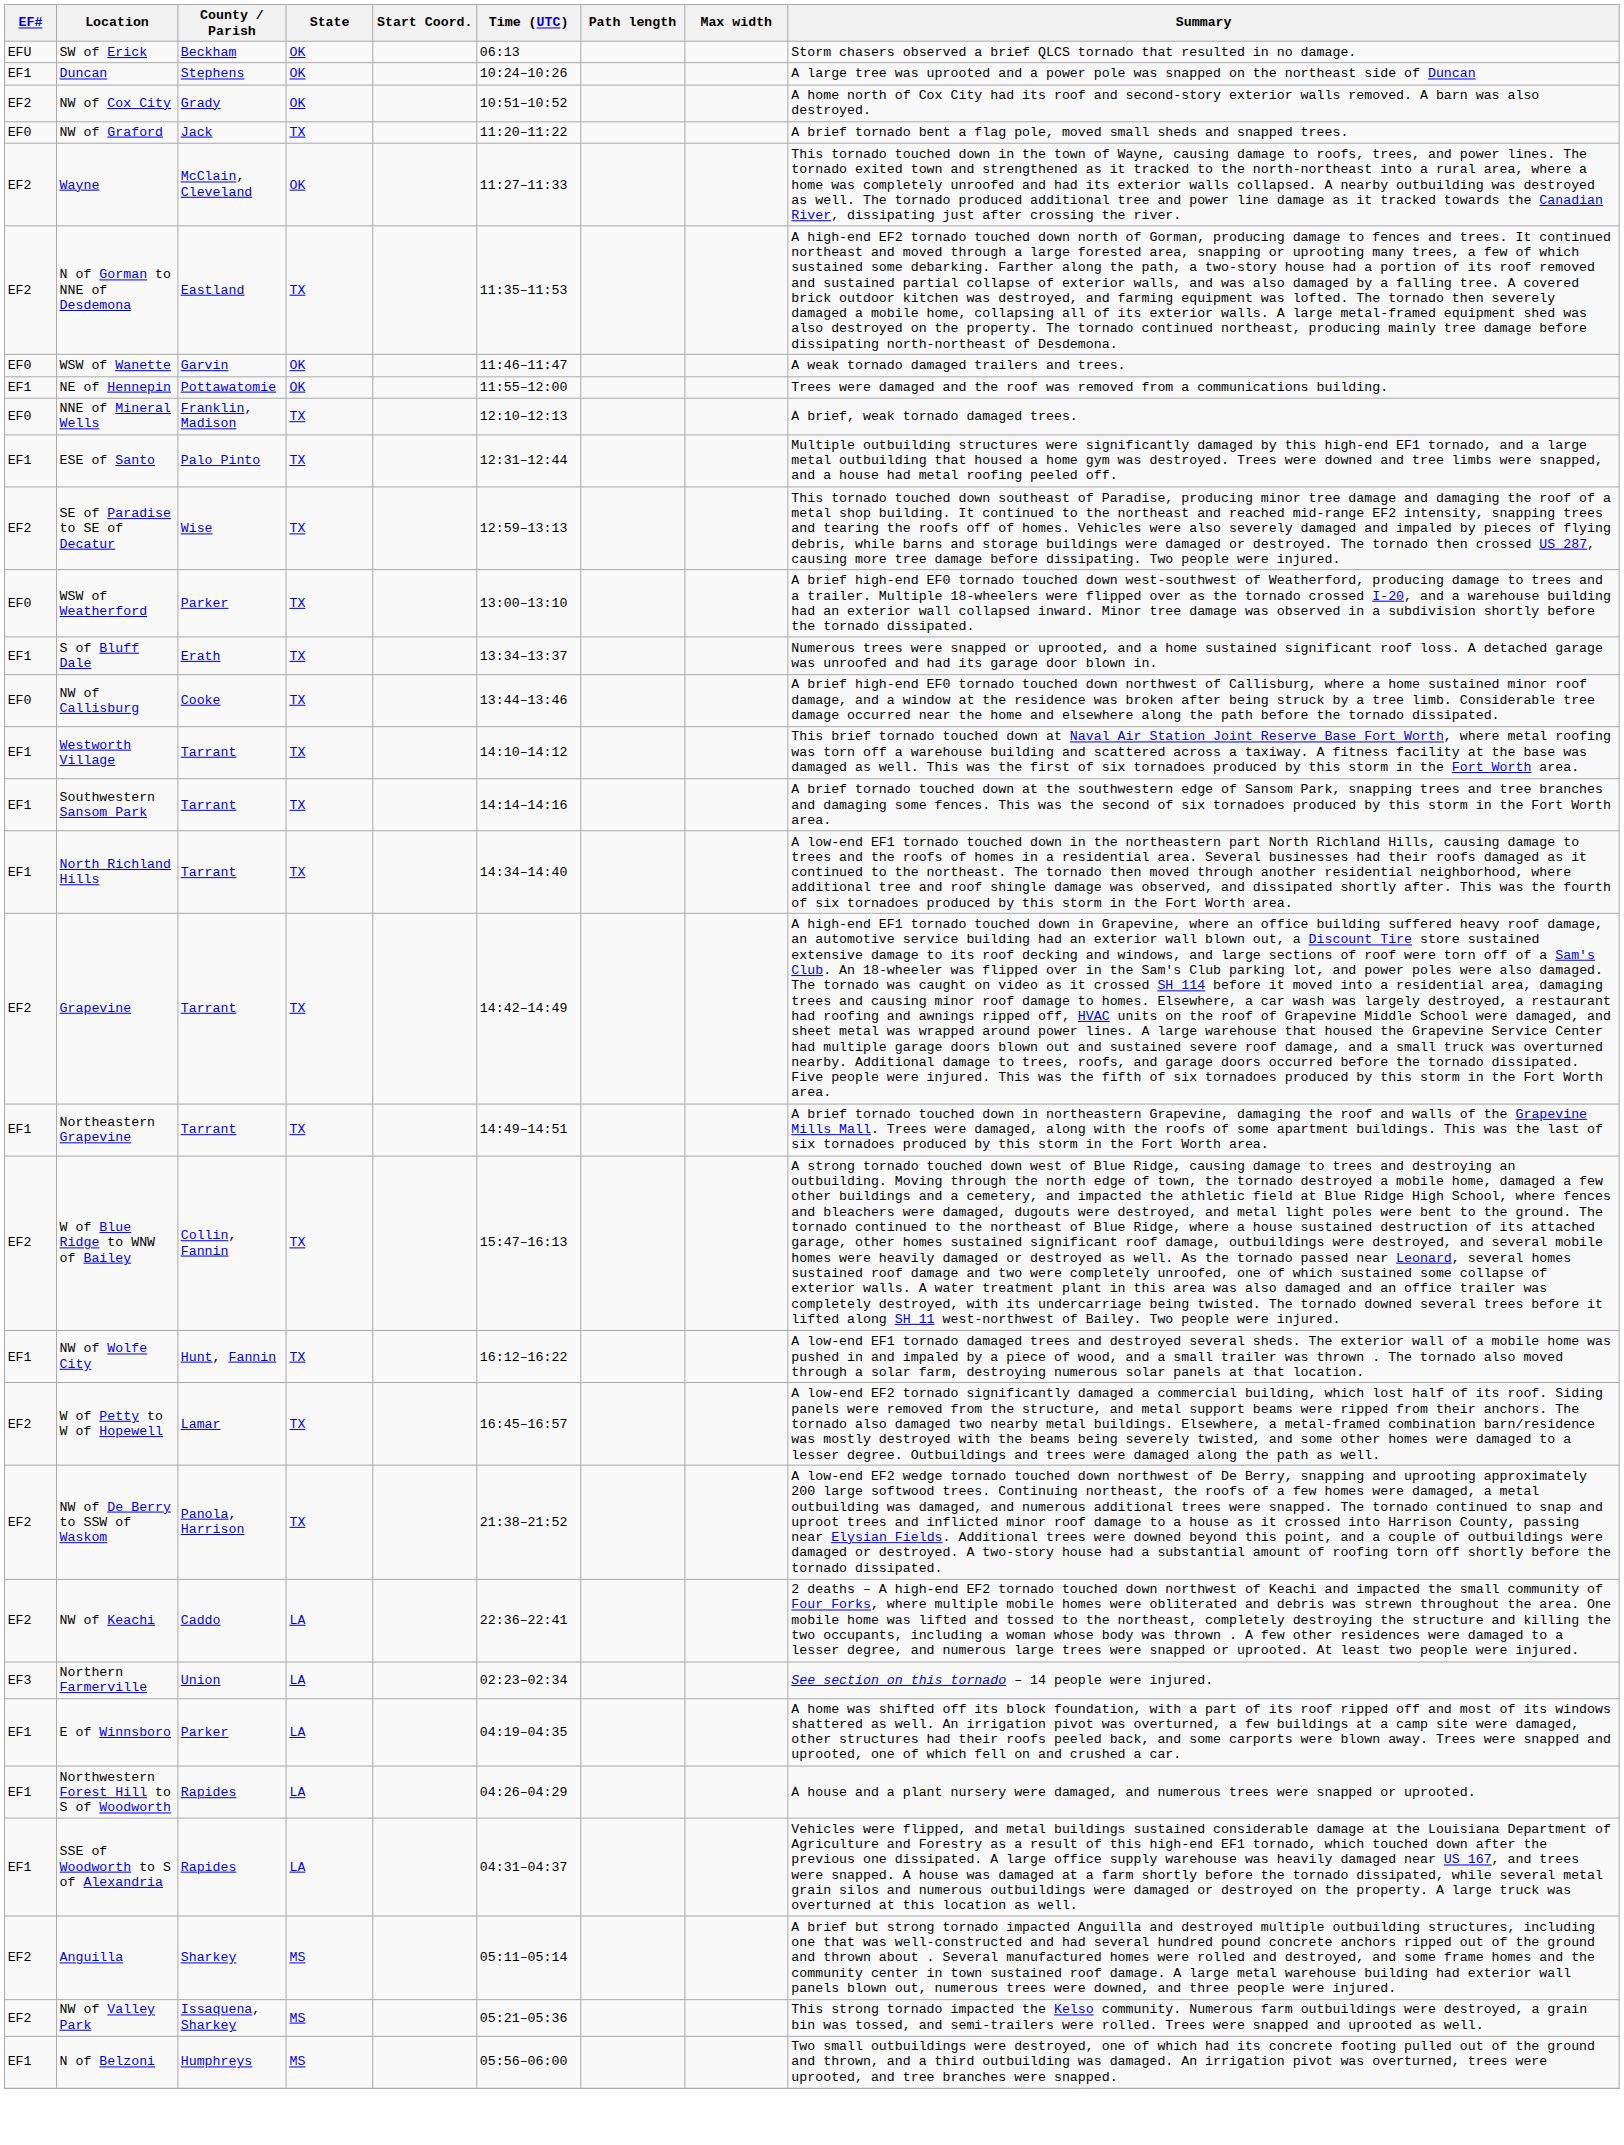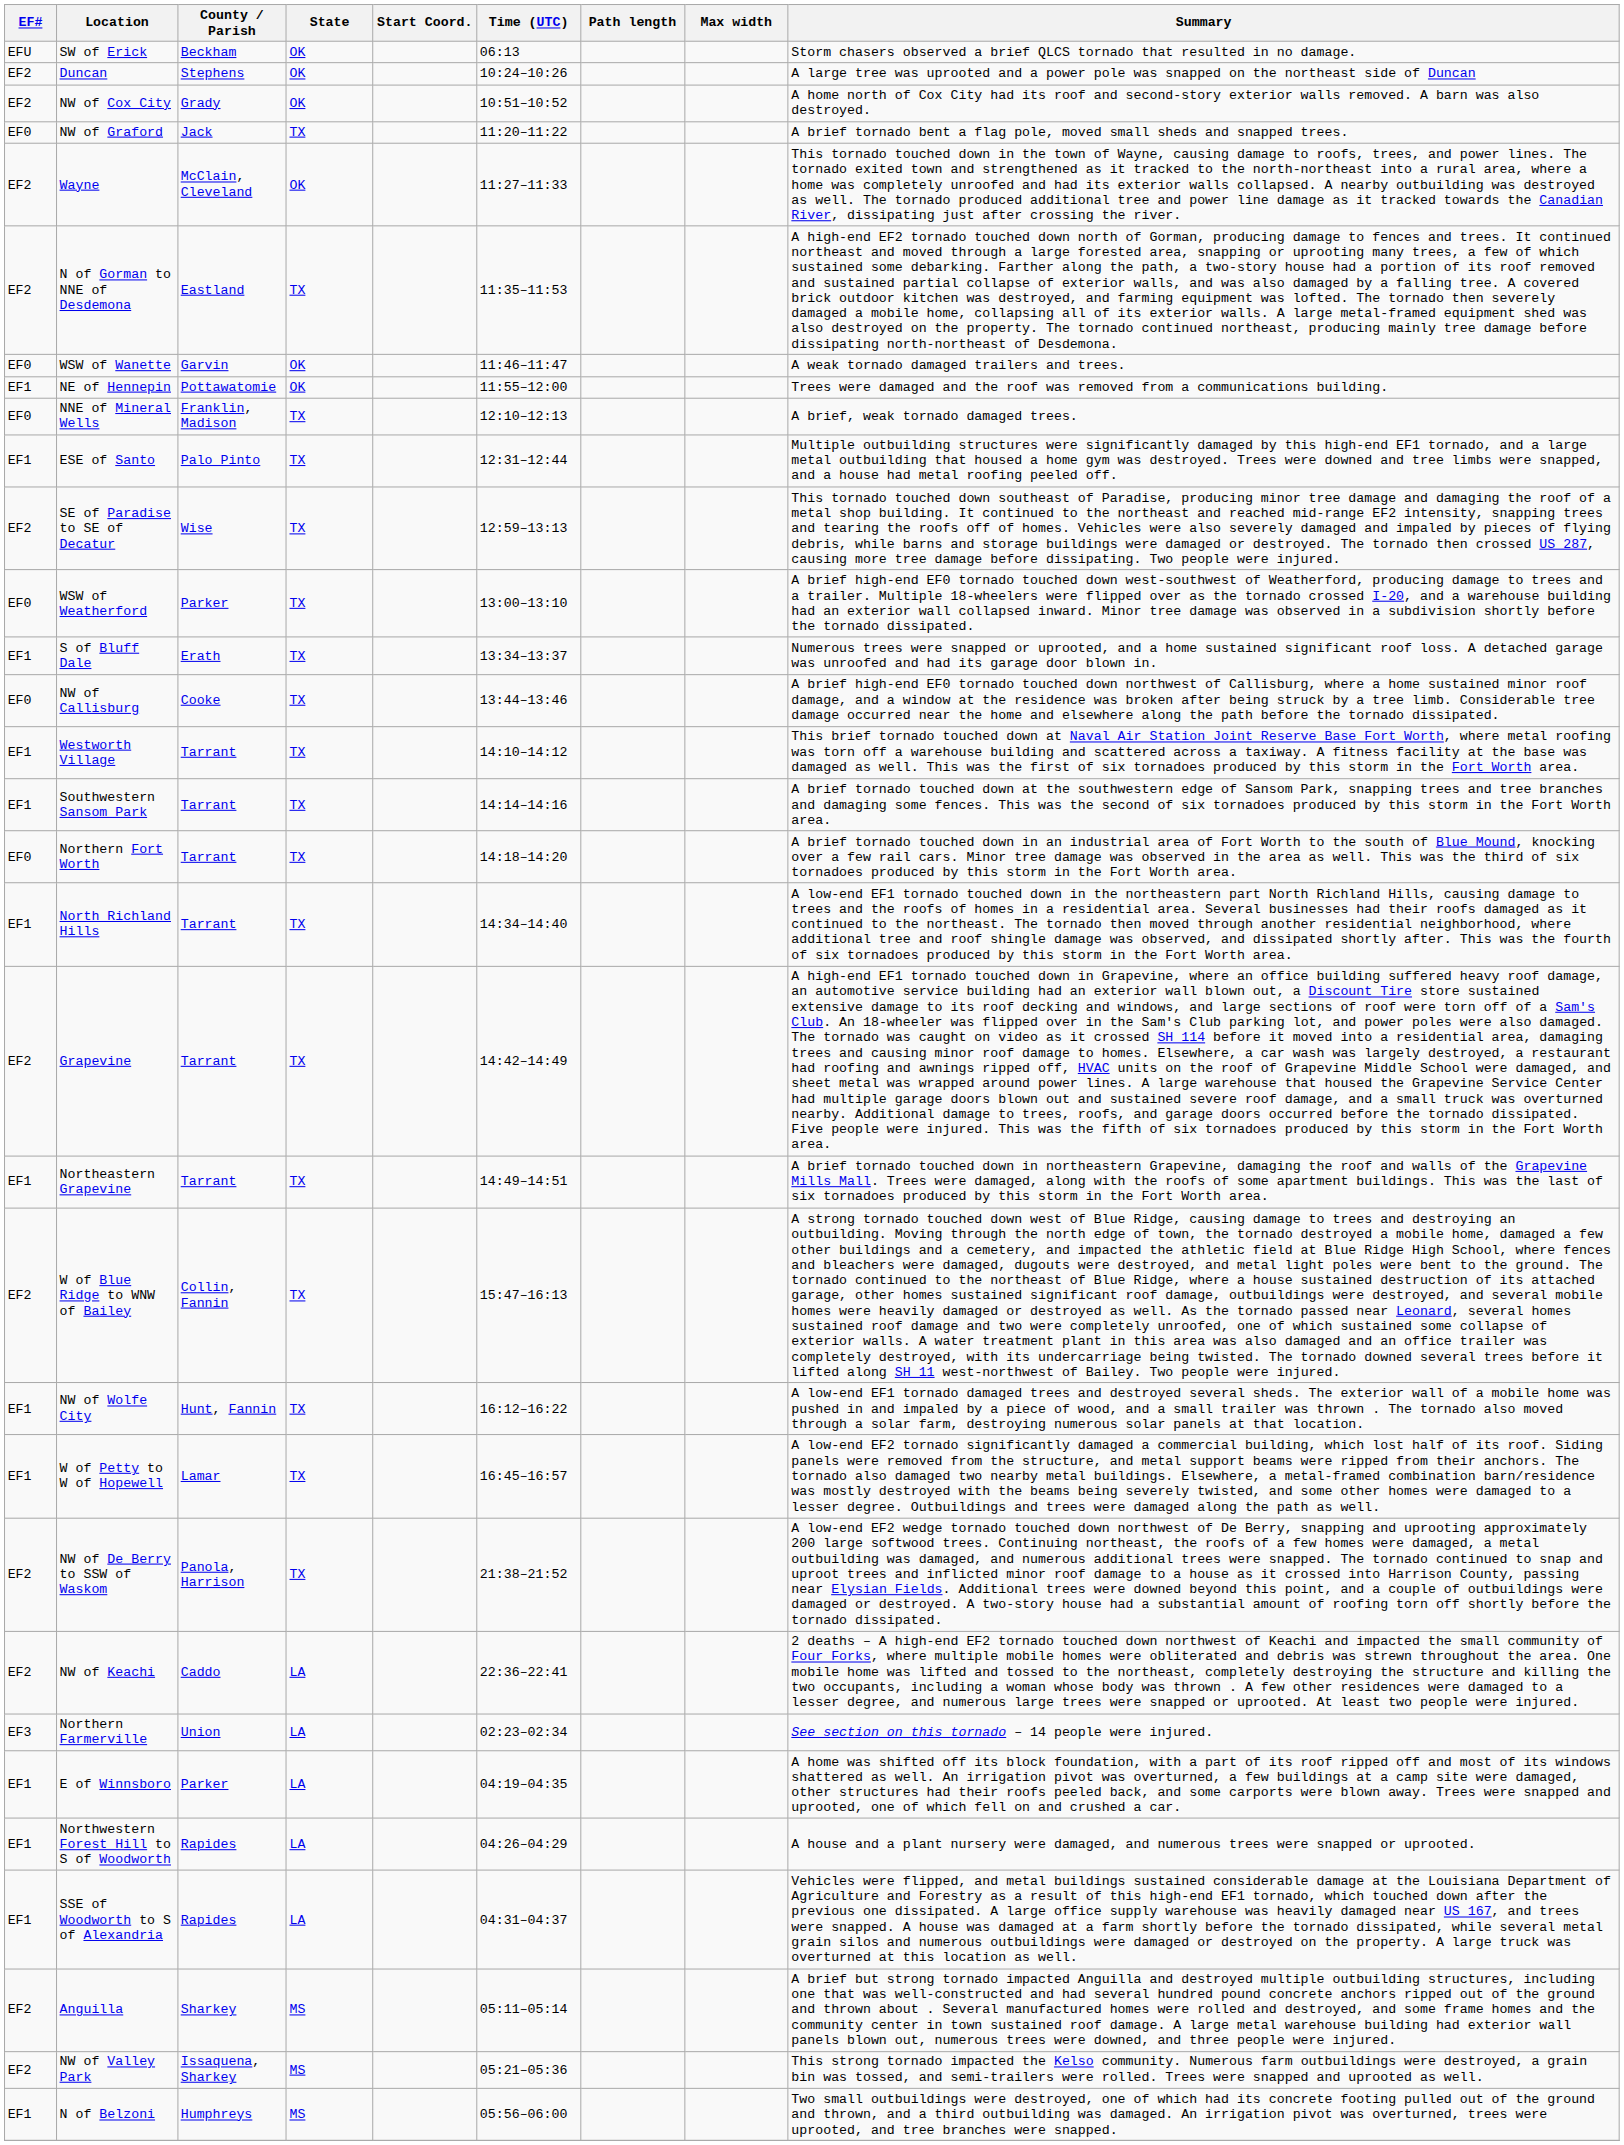(20, 74) EF1 -> (20, 74) EF2
+ row: (111, 857)
(20, 1424) EF2 -> (20, 1476) EF1
